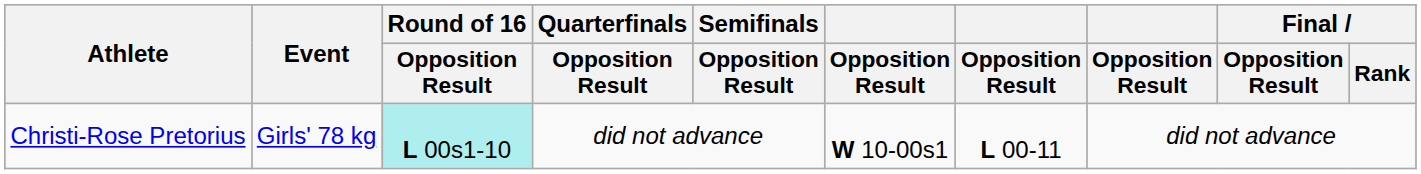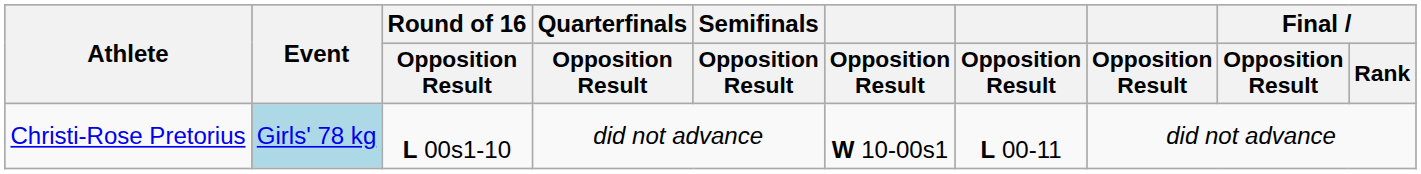(317, 136) no background -> (317, 136) lightblue background
(457, 150) paleturquoise background -> (457, 150) no background
